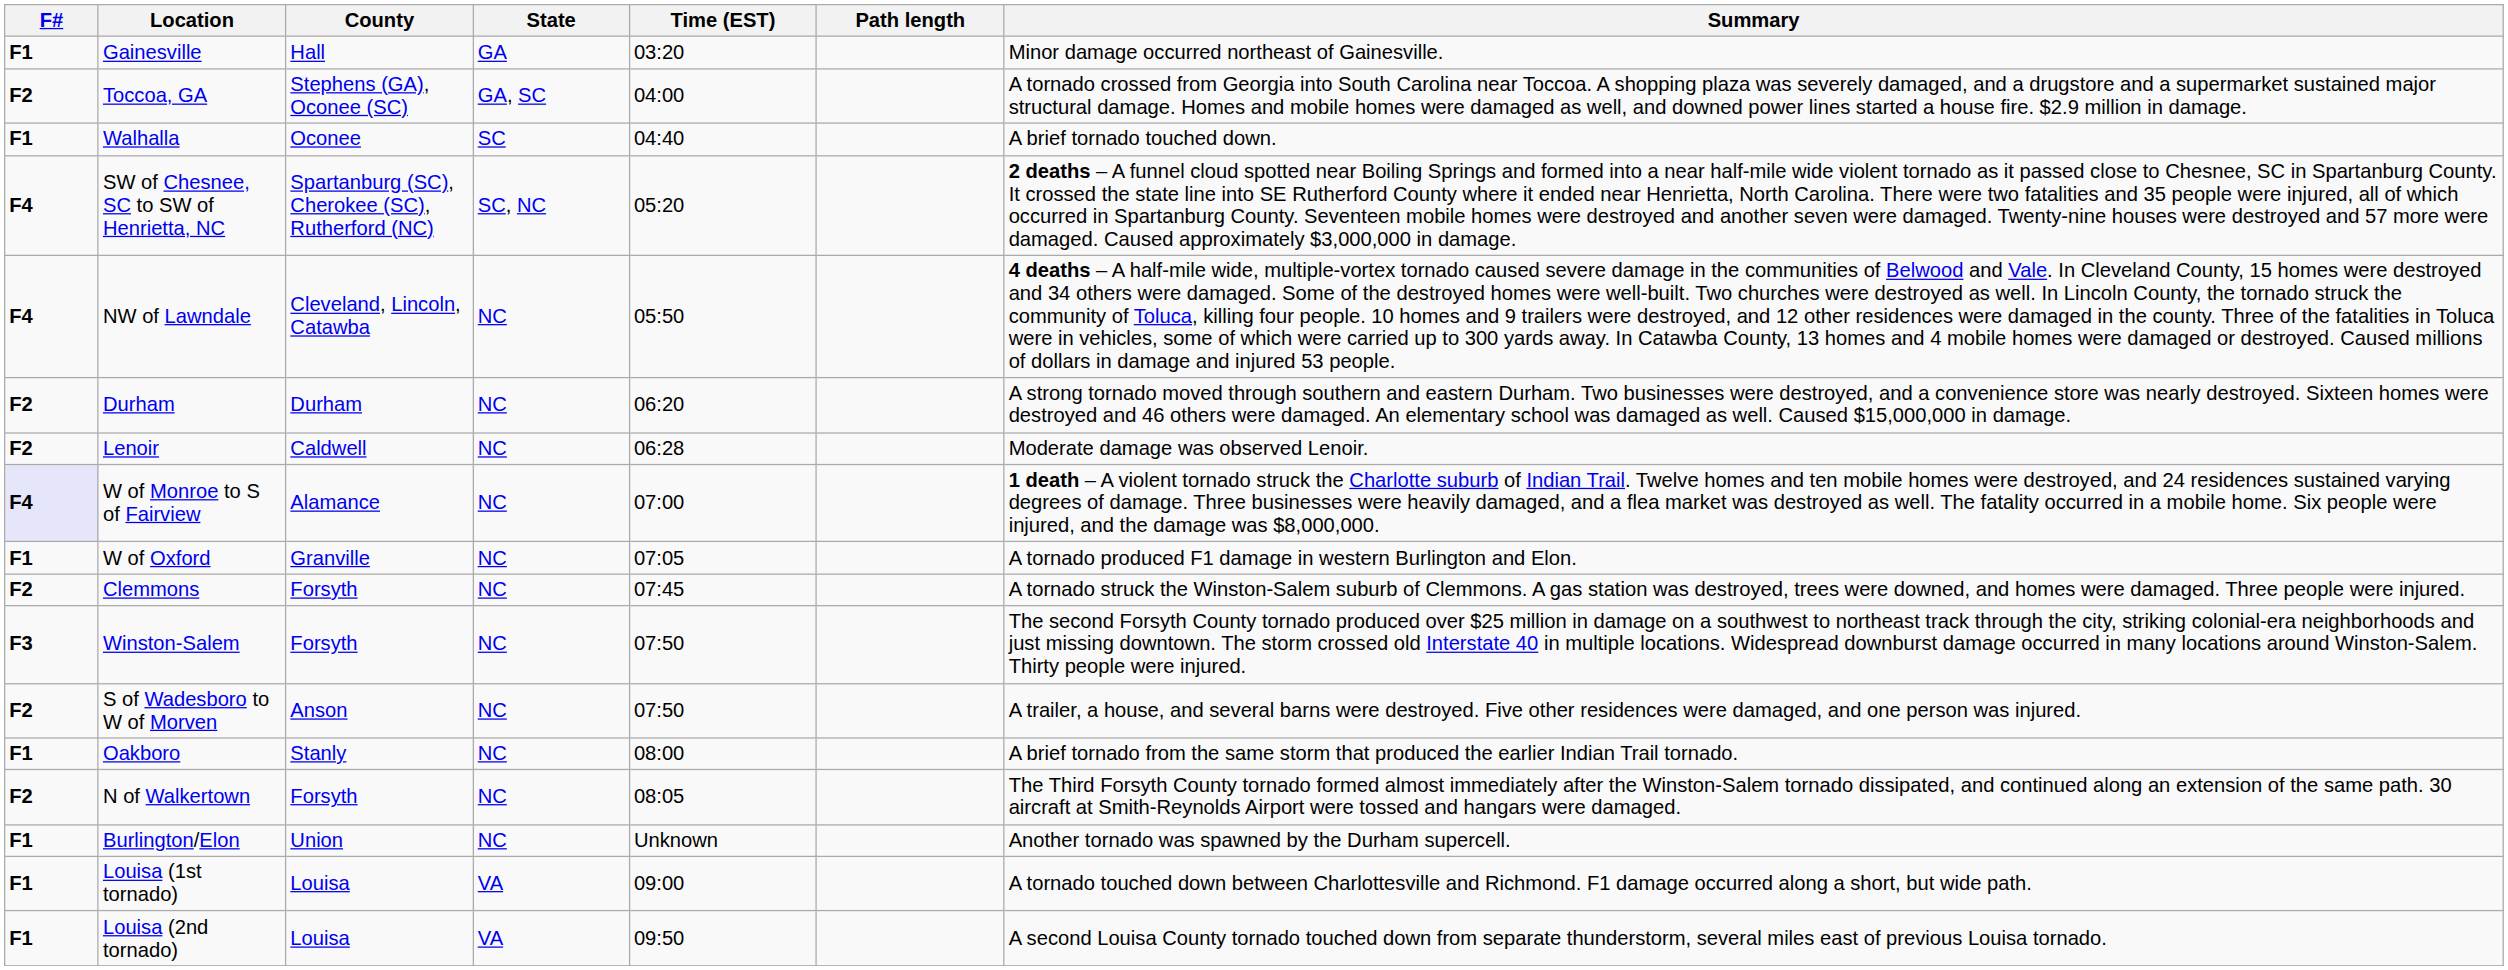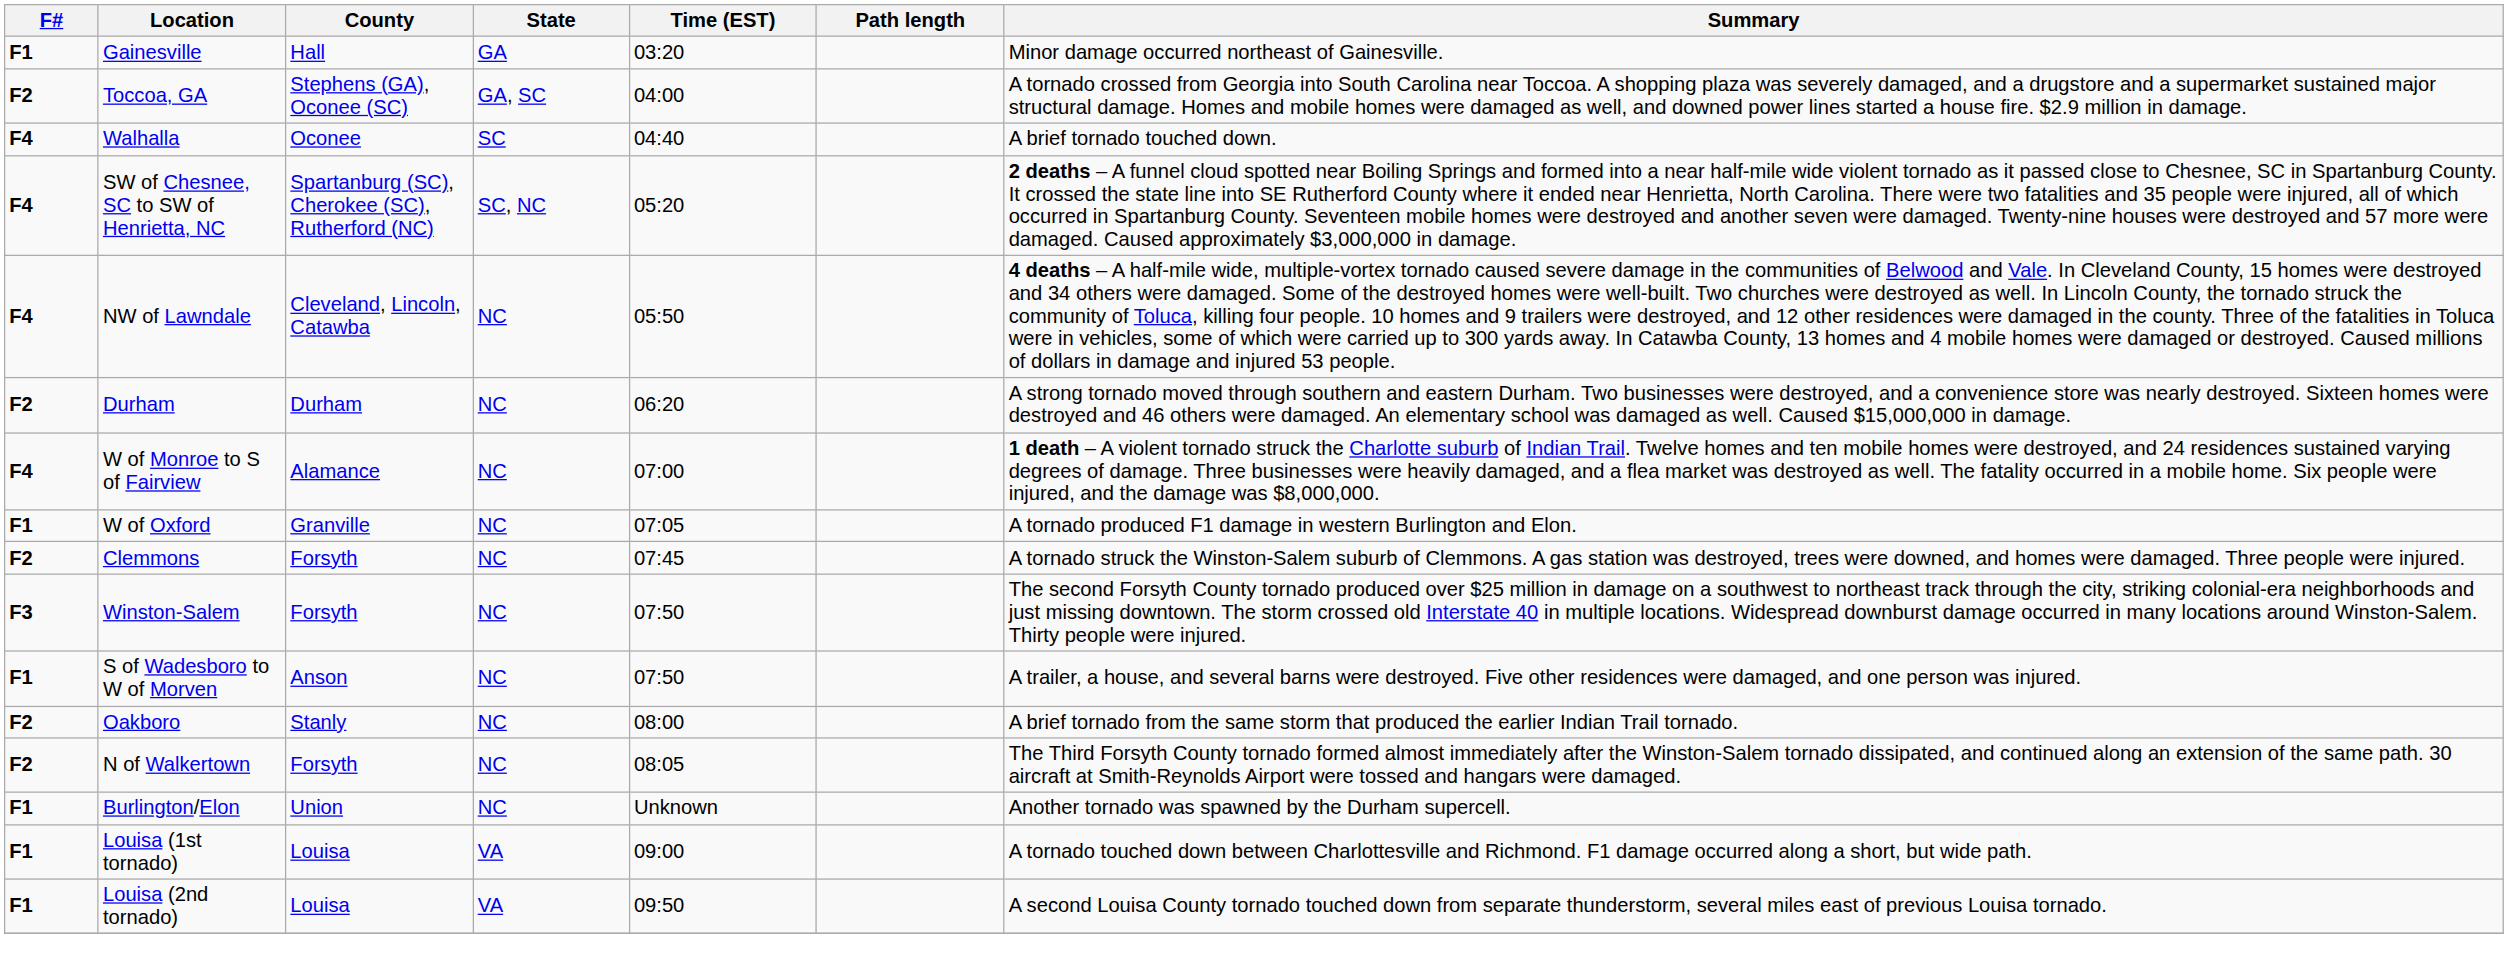(21, 139) F1 -> (21, 139) F4
- row: (131, 448)
(21, 503) lavender background -> (21, 471) no background
(21, 710) F2 -> (21, 678) F1
(21, 753) F1 -> (21, 721) F2
